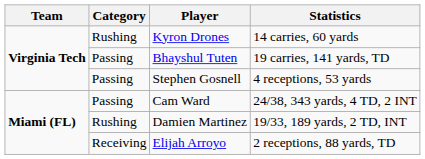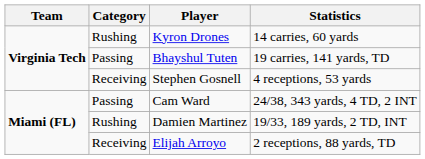(112, 79) Passing -> (119, 79) Receiving
